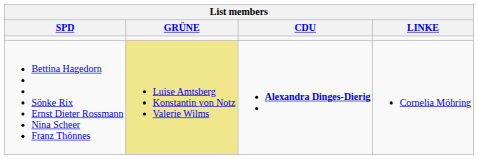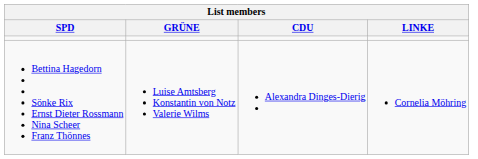(182, 103) khaki background -> (182, 103) no background
(305, 103) bold -> (303, 103) normal
